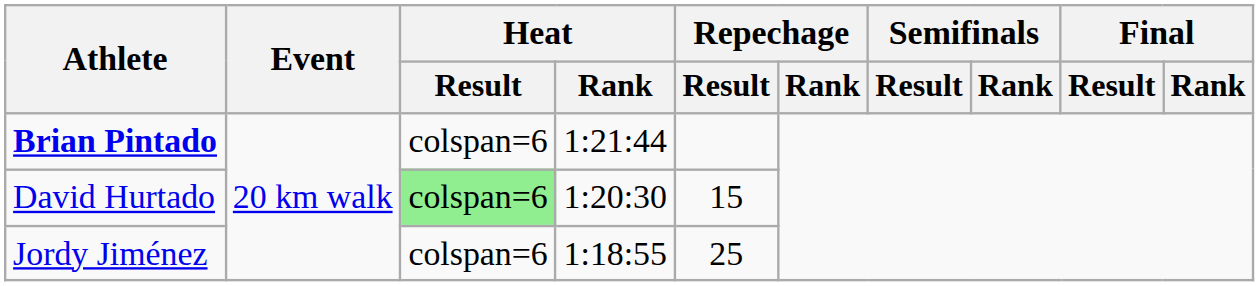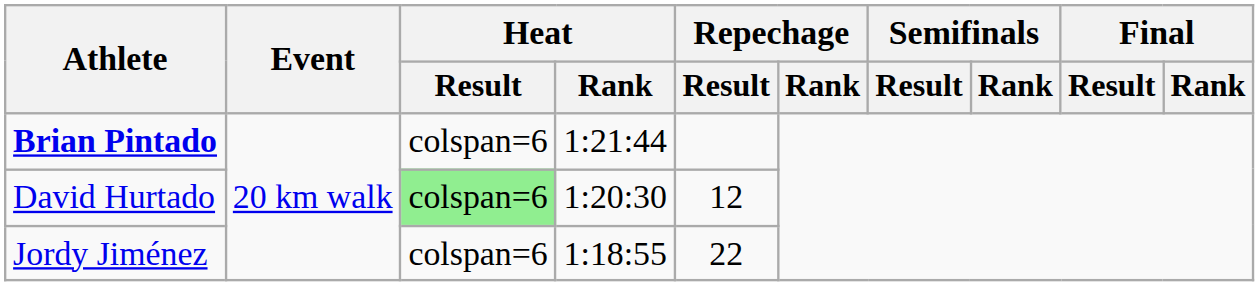(726, 197) 15 -> (726, 197) 12
(726, 253) 25 -> (726, 253) 22
